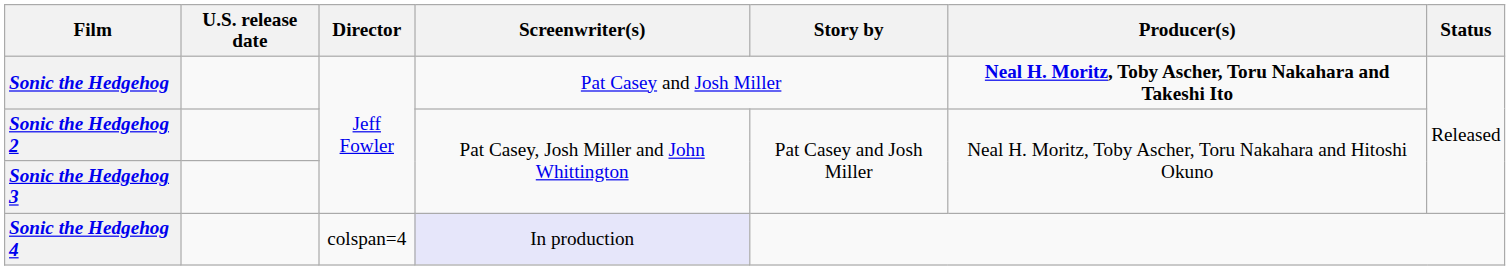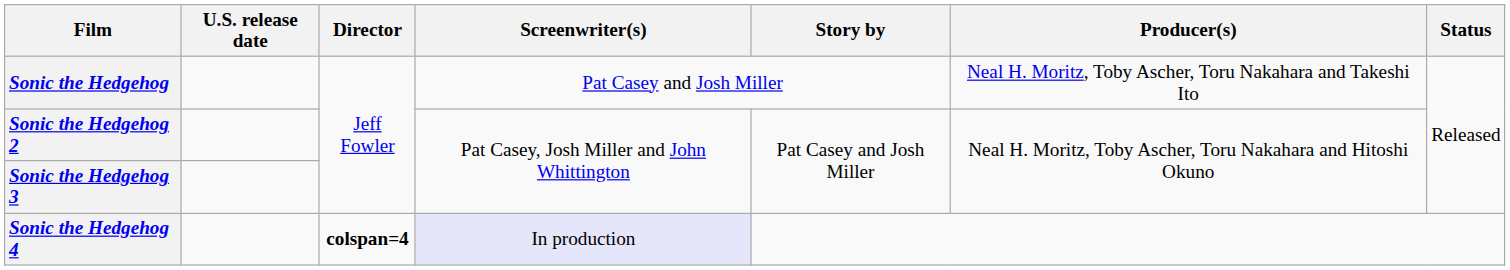(1187, 82) bold -> (1188, 82) normal
(367, 238) normal -> (367, 238) bold
